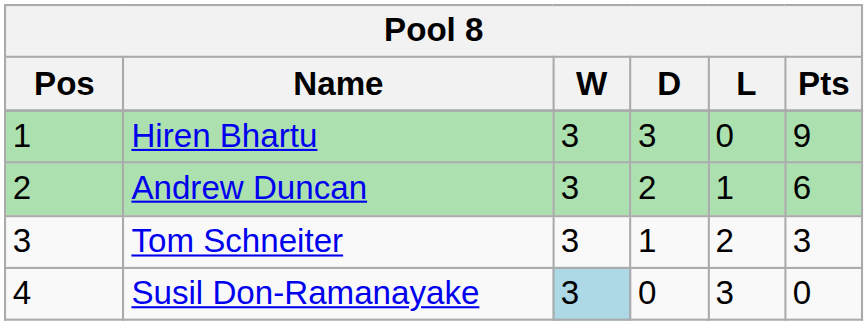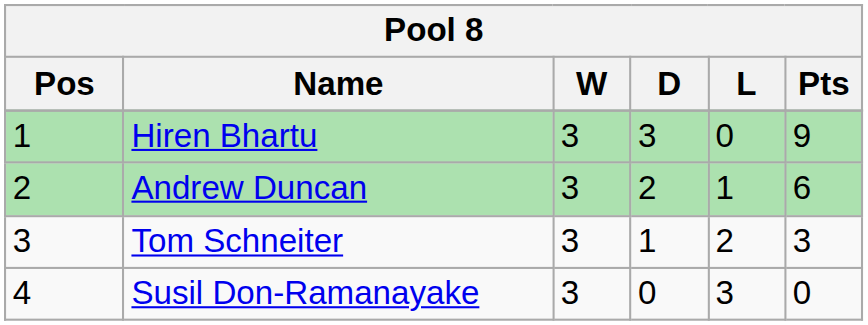(570, 293) lightblue background -> (570, 293) no background
